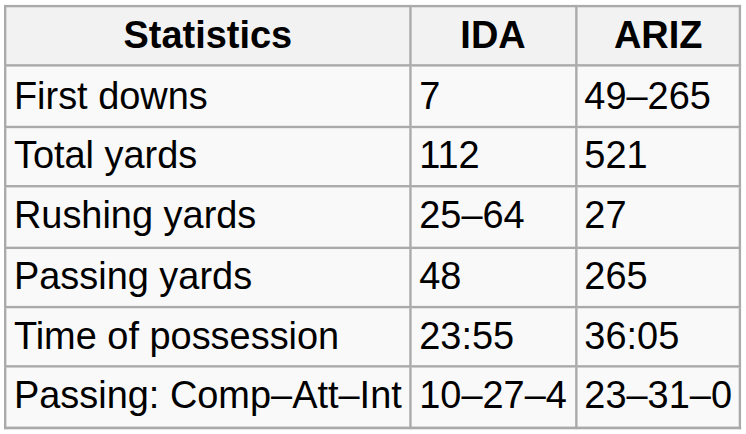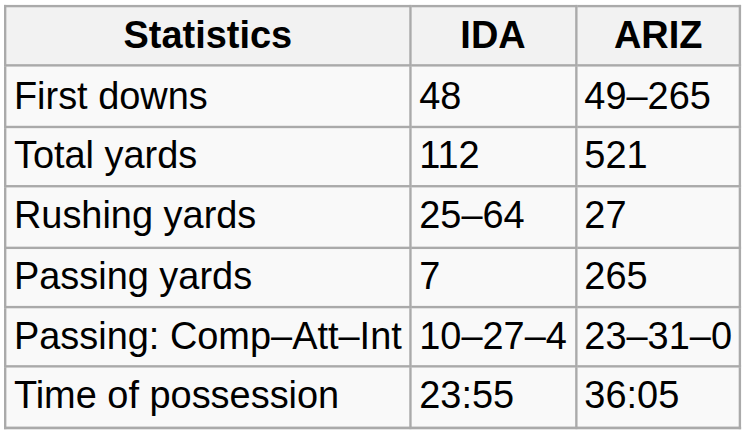(430, 95) 7 -> (440, 95) 48
(440, 276) 48 -> (430, 276) 7
rows swapped: (208, 396) <-> (177, 336)
